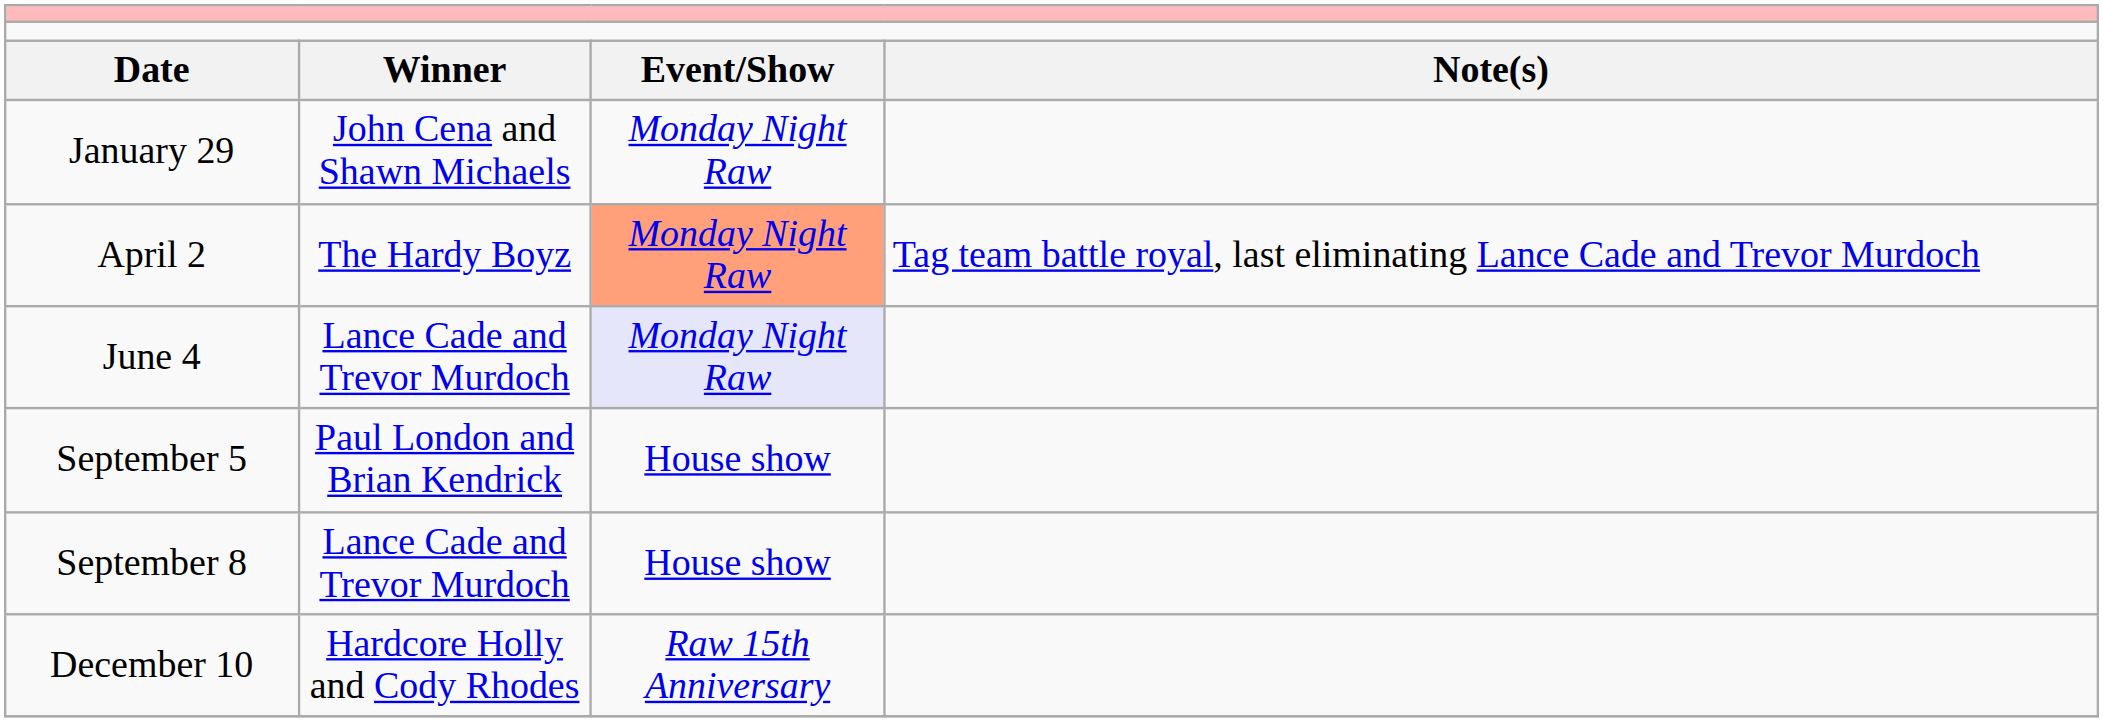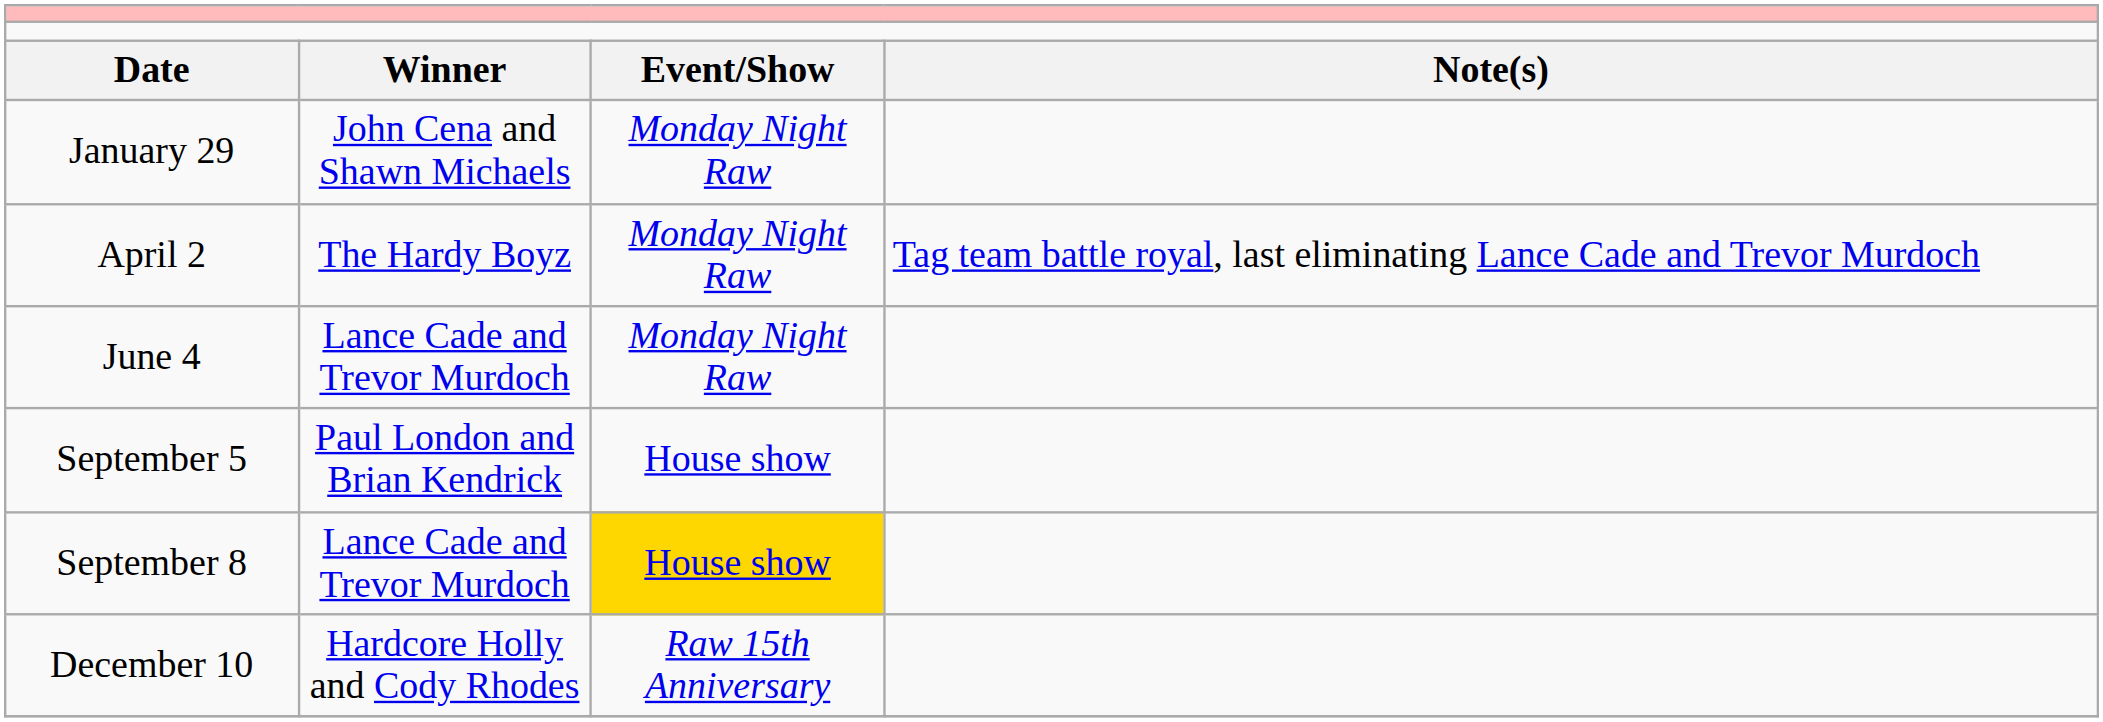(738, 253) lightsalmon background -> (738, 253) no background
(738, 356) lavender background -> (738, 356) no background
(738, 562) no background -> (738, 562) gold background
